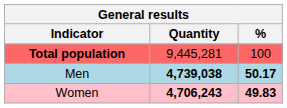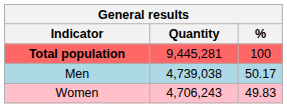(194, 73) bold -> (194, 73) normal
(261, 73) bold -> (261, 73) normal
(194, 93) bold -> (194, 93) normal
(261, 93) bold -> (261, 93) normal
